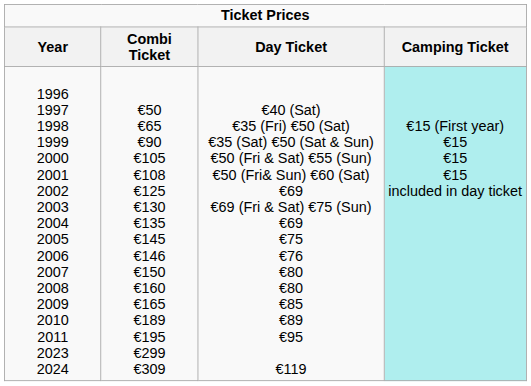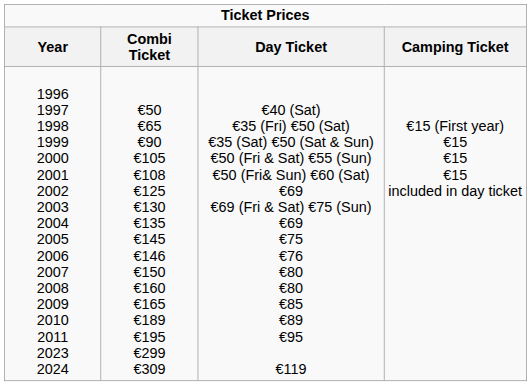(455, 158) paleturquoise background -> (455, 158) no background
